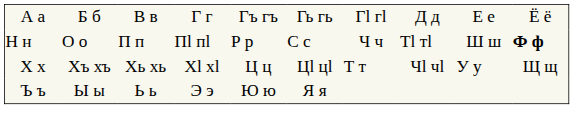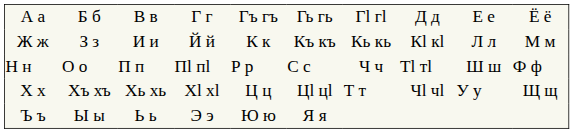+ row: (33, 41)
(528, 41) bold -> (527, 66) normal
